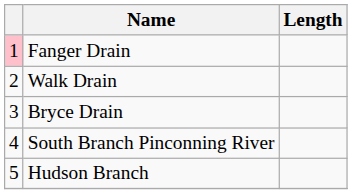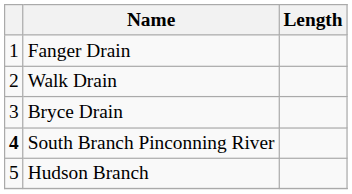(14, 50) pink background -> (14, 50) no background
(14, 142) normal -> (14, 142) bold
